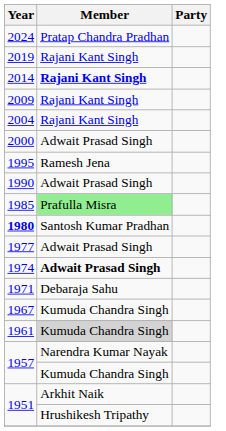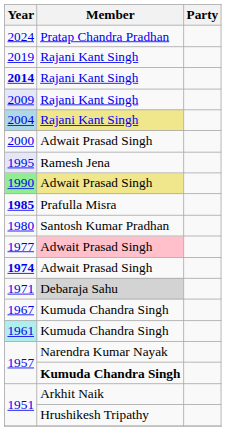(21, 78) normal -> (21, 78) bold
(93, 78) bold -> (89, 78) normal
(21, 99) no background -> (21, 99) lavender background
(21, 120) no background -> (21, 120) lightblue background
(89, 120) no background -> (89, 120) khaki background
(21, 162) no background -> (21, 162) lavender background
(21, 183) no background -> (21, 183) lightgreen background
(96, 183) no background -> (96, 183) khaki background
(21, 204) normal -> (21, 204) bold
(78, 204) lightgreen background -> (78, 204) no background
(21, 225) bold -> (21, 225) normal
(96, 246) no background -> (96, 246) pink background
(21, 267) normal -> (21, 267) bold
(100, 267) bold -> (96, 267) normal
(79, 288) no background -> (79, 288) lightgrey background
(21, 330) no background -> (21, 330) paleturquoise background
(104, 330) lightgrey background -> (104, 330) no background
(104, 373) normal -> (110, 373) bold
